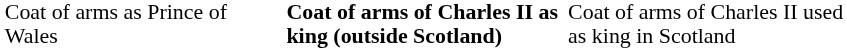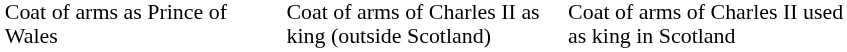(425, 24) bold -> (425, 24) normal
